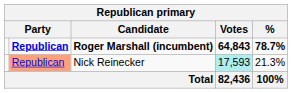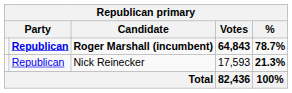(38, 63) lightsalmon background -> (38, 63) no background
(234, 63) paleturquoise background -> (234, 63) no background
(270, 63) normal -> (270, 63) bold
